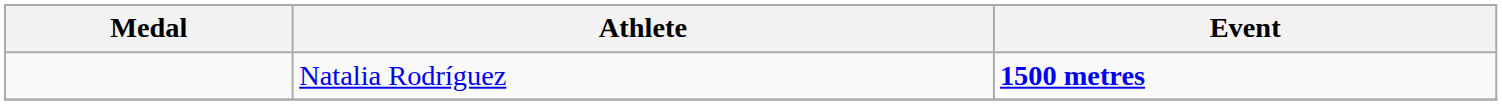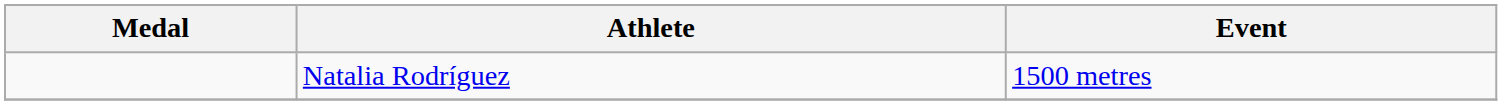(1072, 75) bold -> (1082, 75) normal
